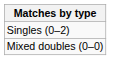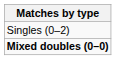(55, 47) normal -> (58, 47) bold
